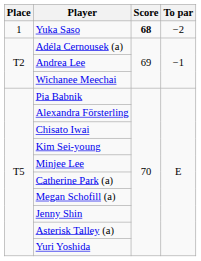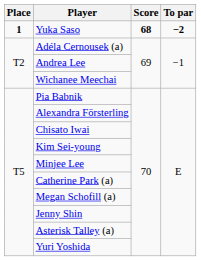(19, 29) normal -> (19, 29) bold
(178, 29) normal -> (178, 29) bold
